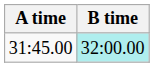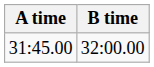(113, 47) paleturquoise background -> (113, 47) no background
